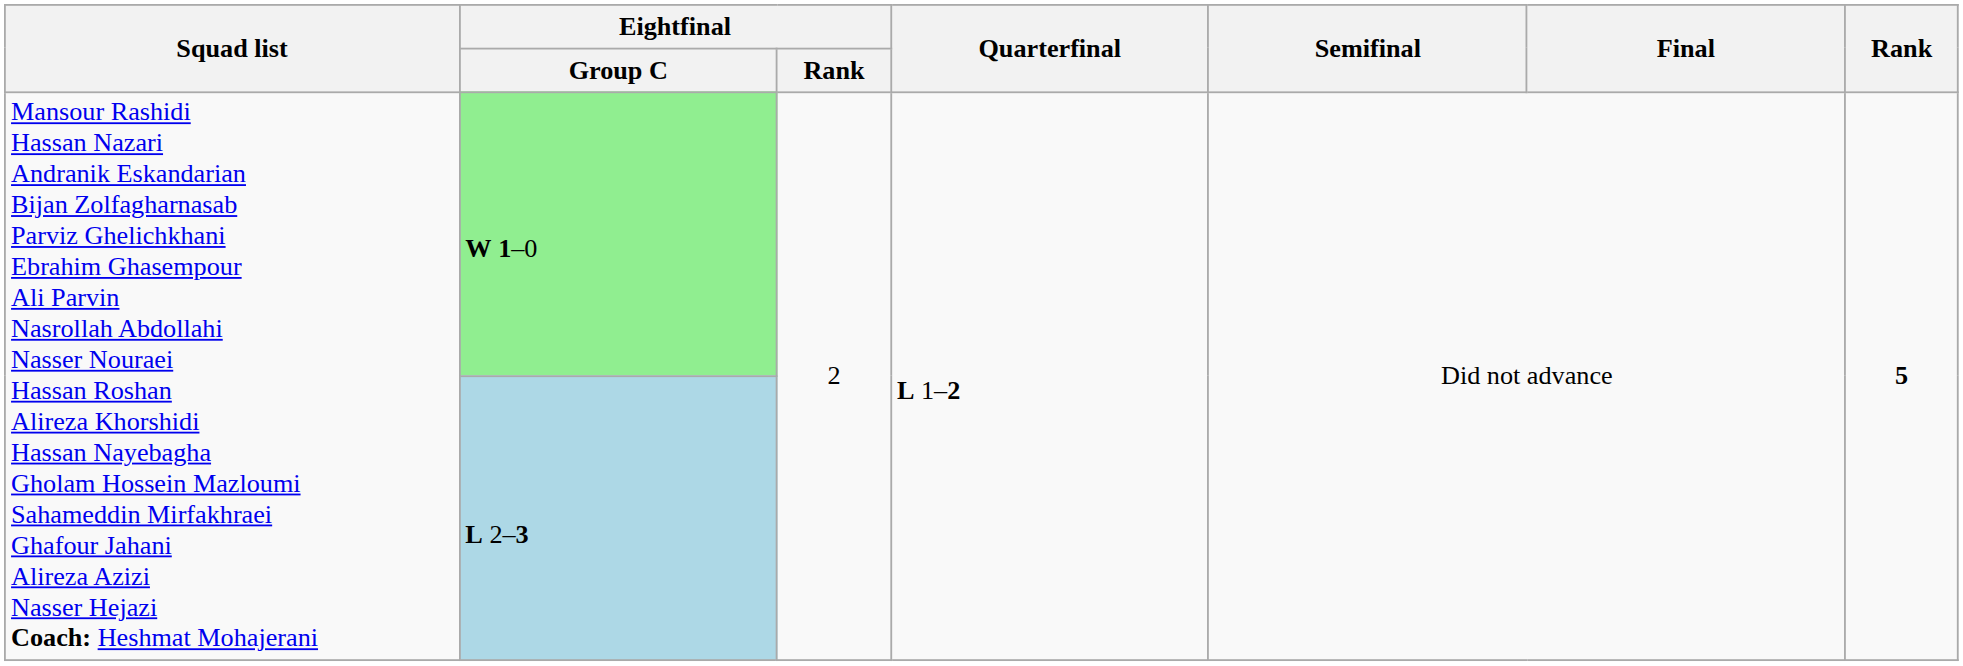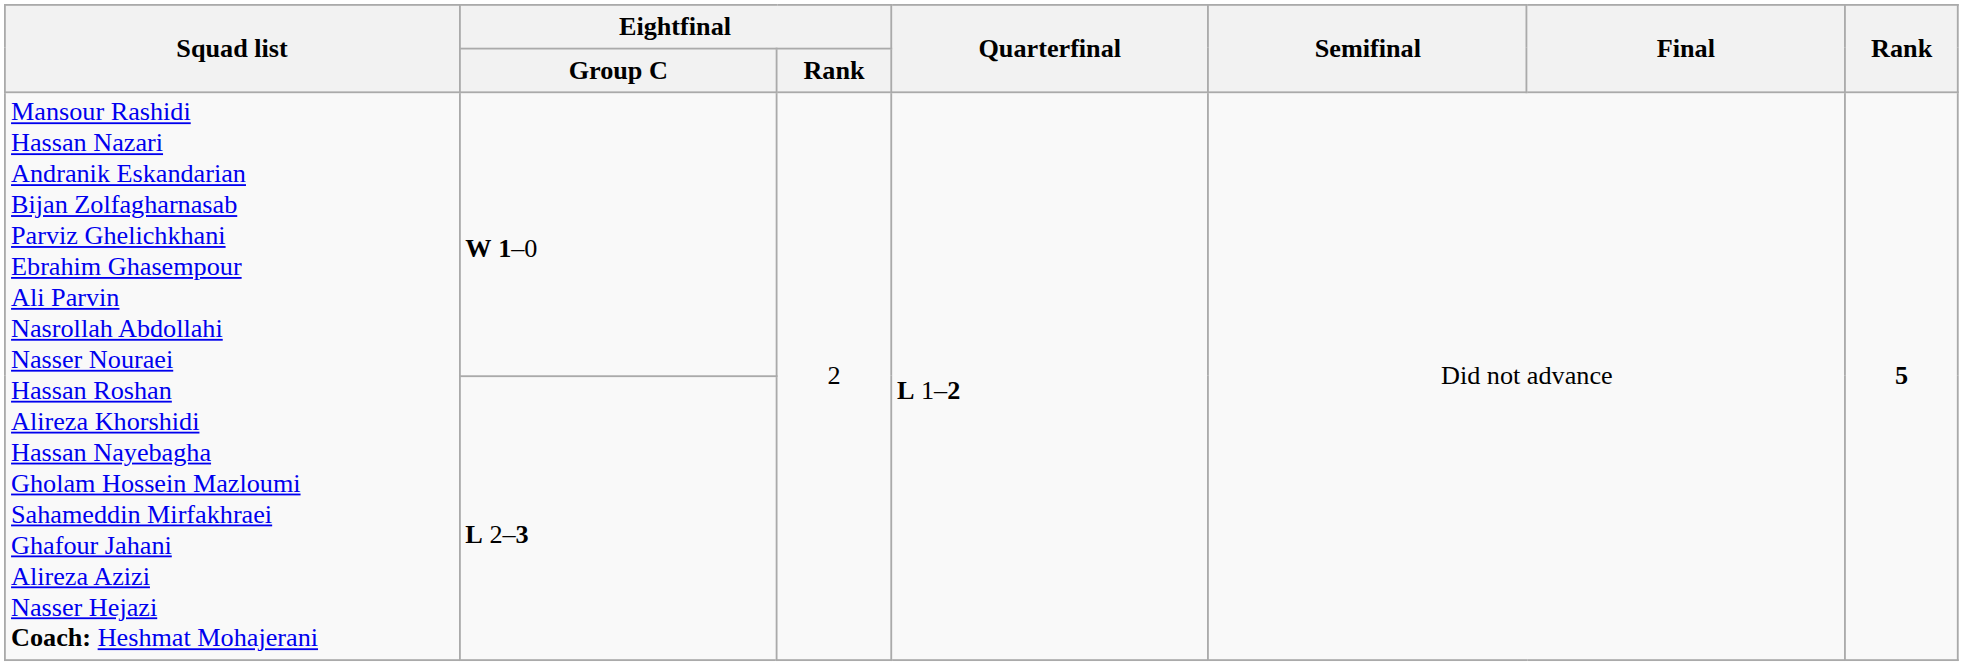(501, 249) lightgreen background -> (501, 249) no background
(497, 533) lightblue background -> (497, 533) no background
